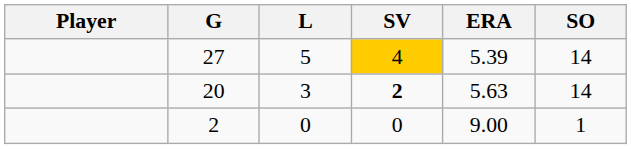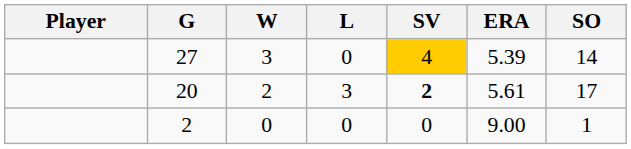+ column: (267, 21)
(305, 56) 5 -> (347, 56) 0
(489, 90) 5.63 -> (507, 90) 5.61
(581, 90) 14 -> (587, 90) 17
